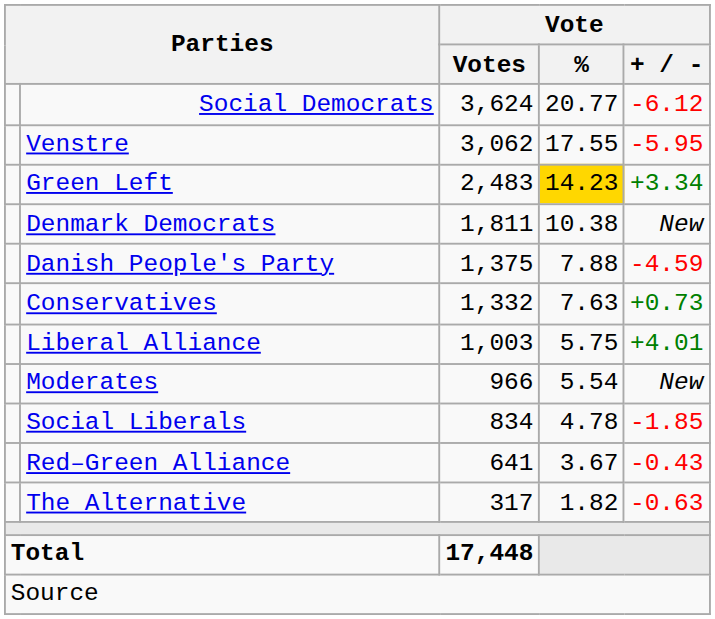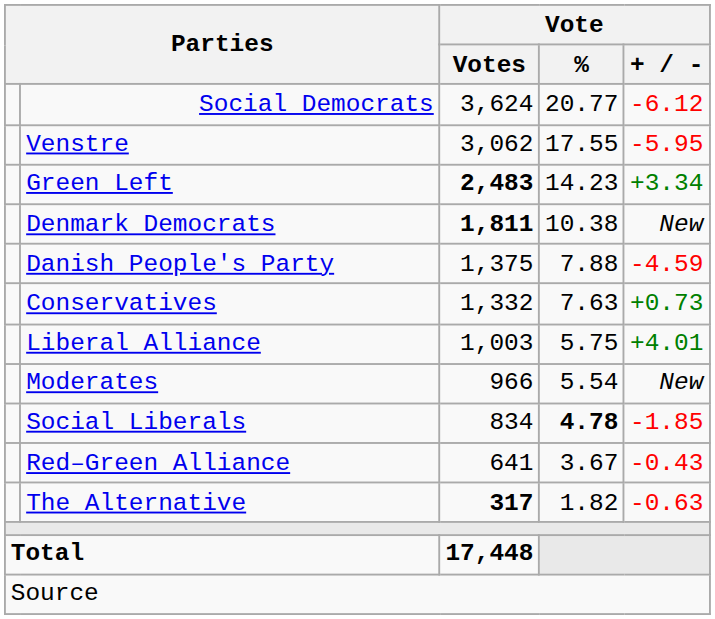(497, 184) normal -> (497, 184) bold
(582, 184) gold background -> (582, 184) no background
(497, 224) normal -> (497, 224) bold
(589, 423) normal -> (589, 423) bold
(511, 503) normal -> (511, 503) bold
